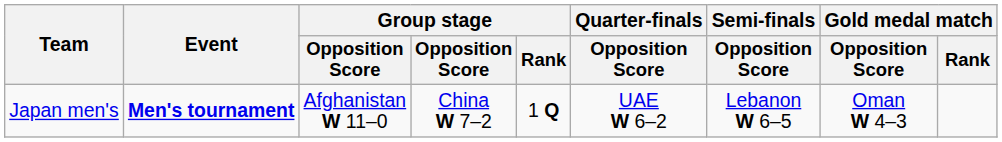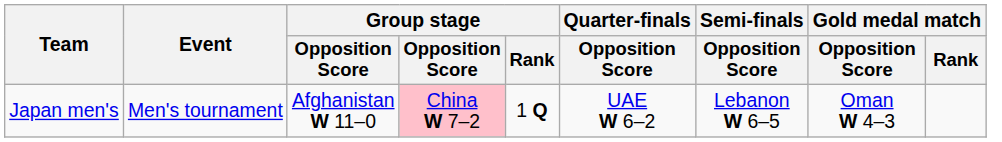(211, 111) bold -> (205, 111) normal
(464, 111) no background -> (452, 111) pink background
